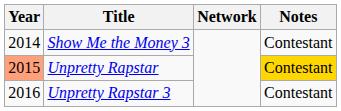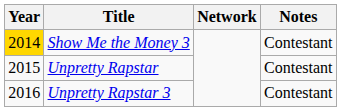(24, 42) no background -> (24, 42) gold background
(24, 67) lightsalmon background -> (24, 67) no background
(298, 67) gold background -> (298, 67) no background
